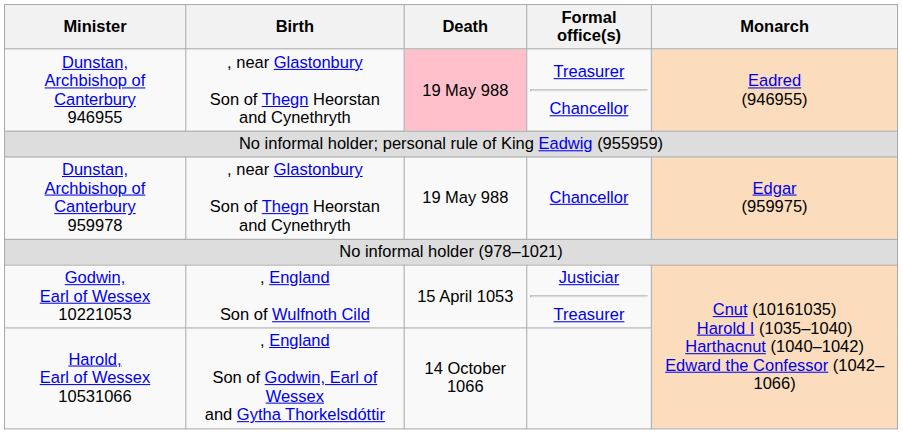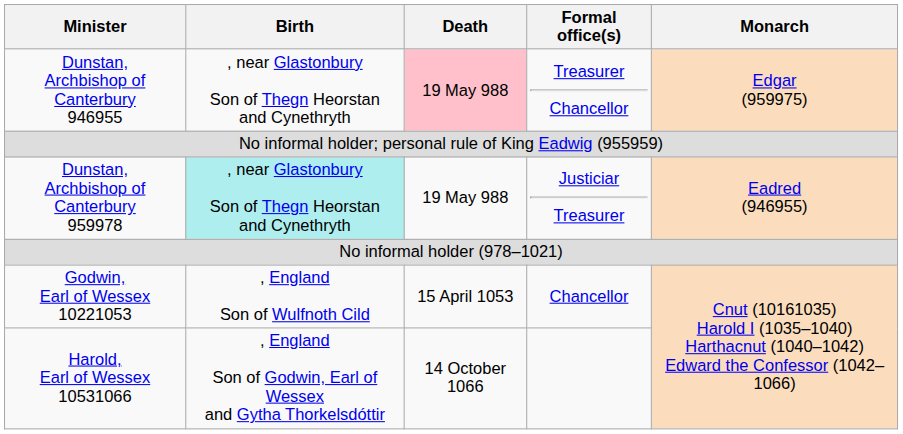(775, 90) Eadred (946955) -> (775, 90) Edgar (959975)
(295, 197) no background -> (295, 197) paleturquoise background
(589, 197) Chancellor -> (589, 197) Justiciar Treasurer
(775, 197) Edgar (959975) -> (775, 197) Eadred (946955)
(589, 296) Justiciar Treasurer -> (589, 296) Chancellor
